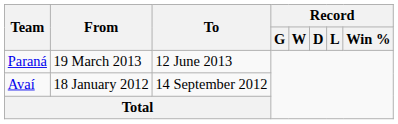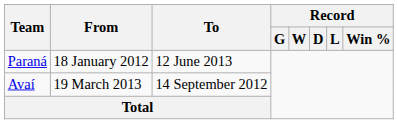(98, 61) 19 March 2013 -> (101, 61) 18 January 2012
(101, 84) 18 January 2012 -> (98, 84) 19 March 2013
